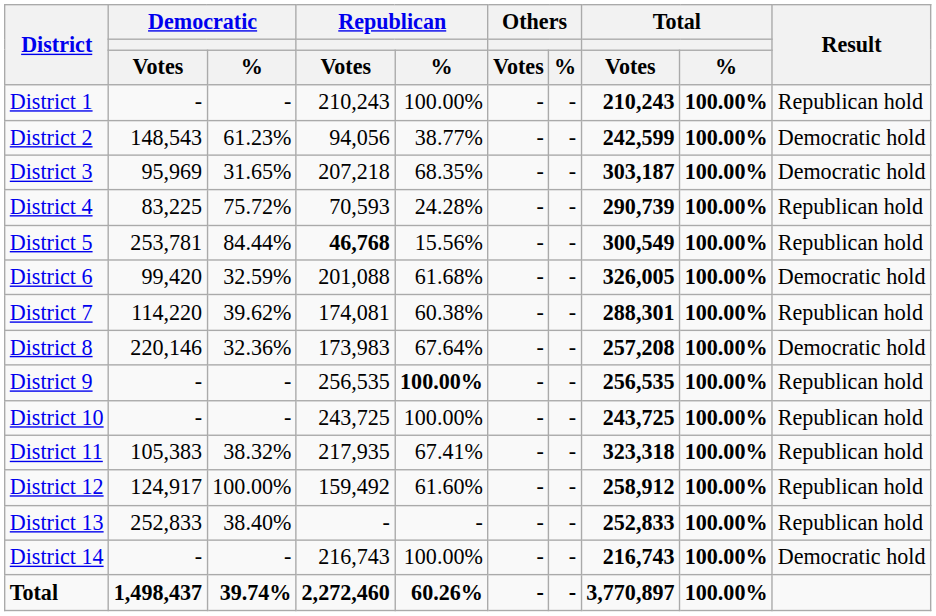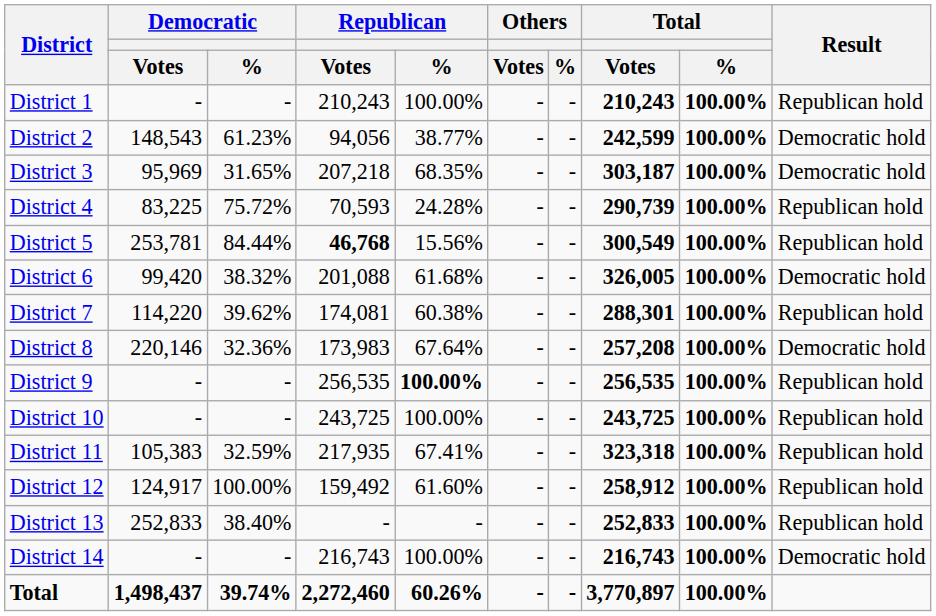(257, 277) 32.59% -> (257, 277) 38.32%
(257, 452) 38.32% -> (257, 452) 32.59%
